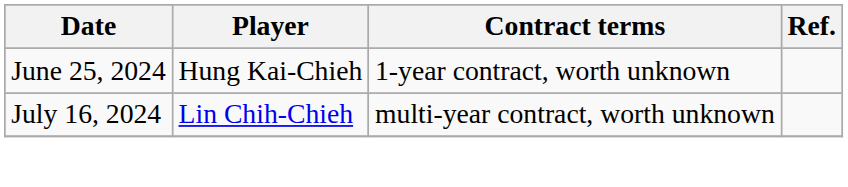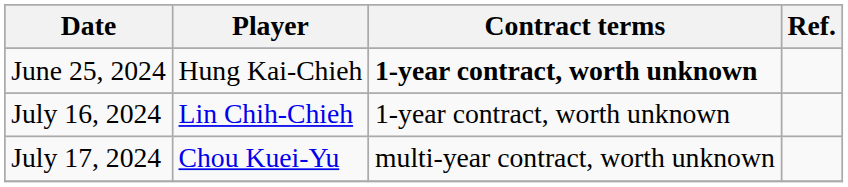(553, 70) normal -> (566, 70) bold
(575, 114) multi-year contract, worth unknown -> (553, 114) 1-year contract, worth unknown
+ row: (86, 158)
